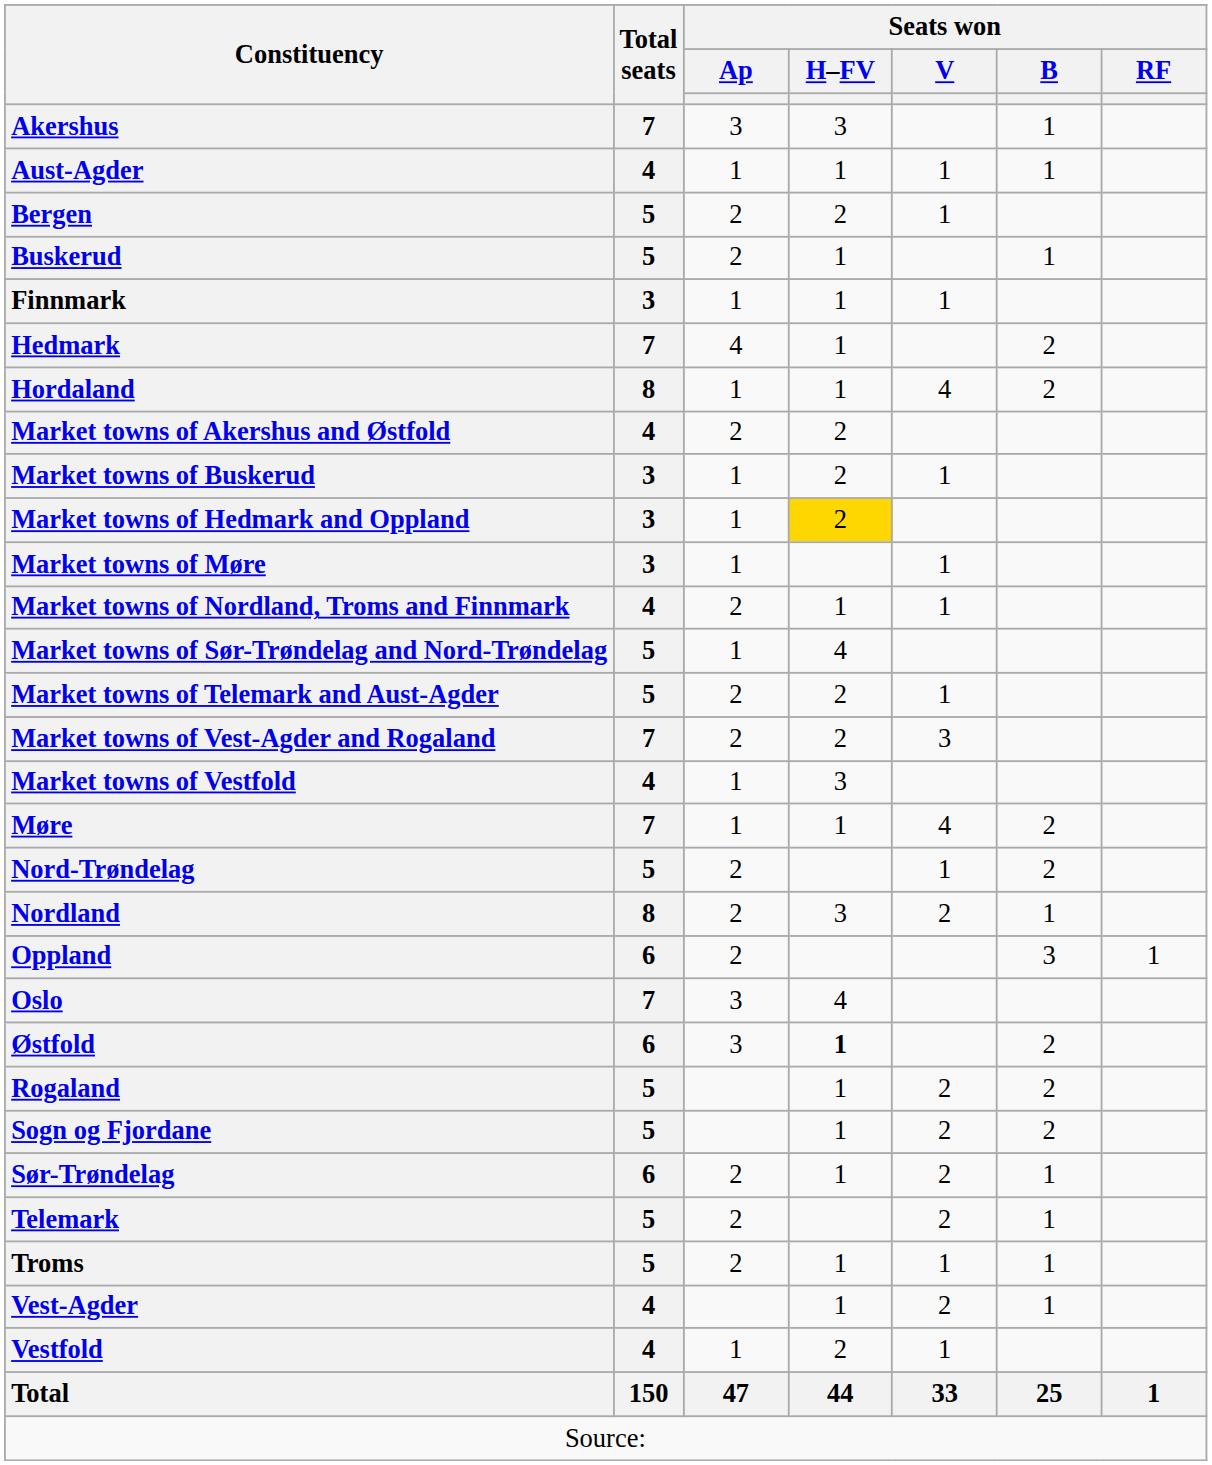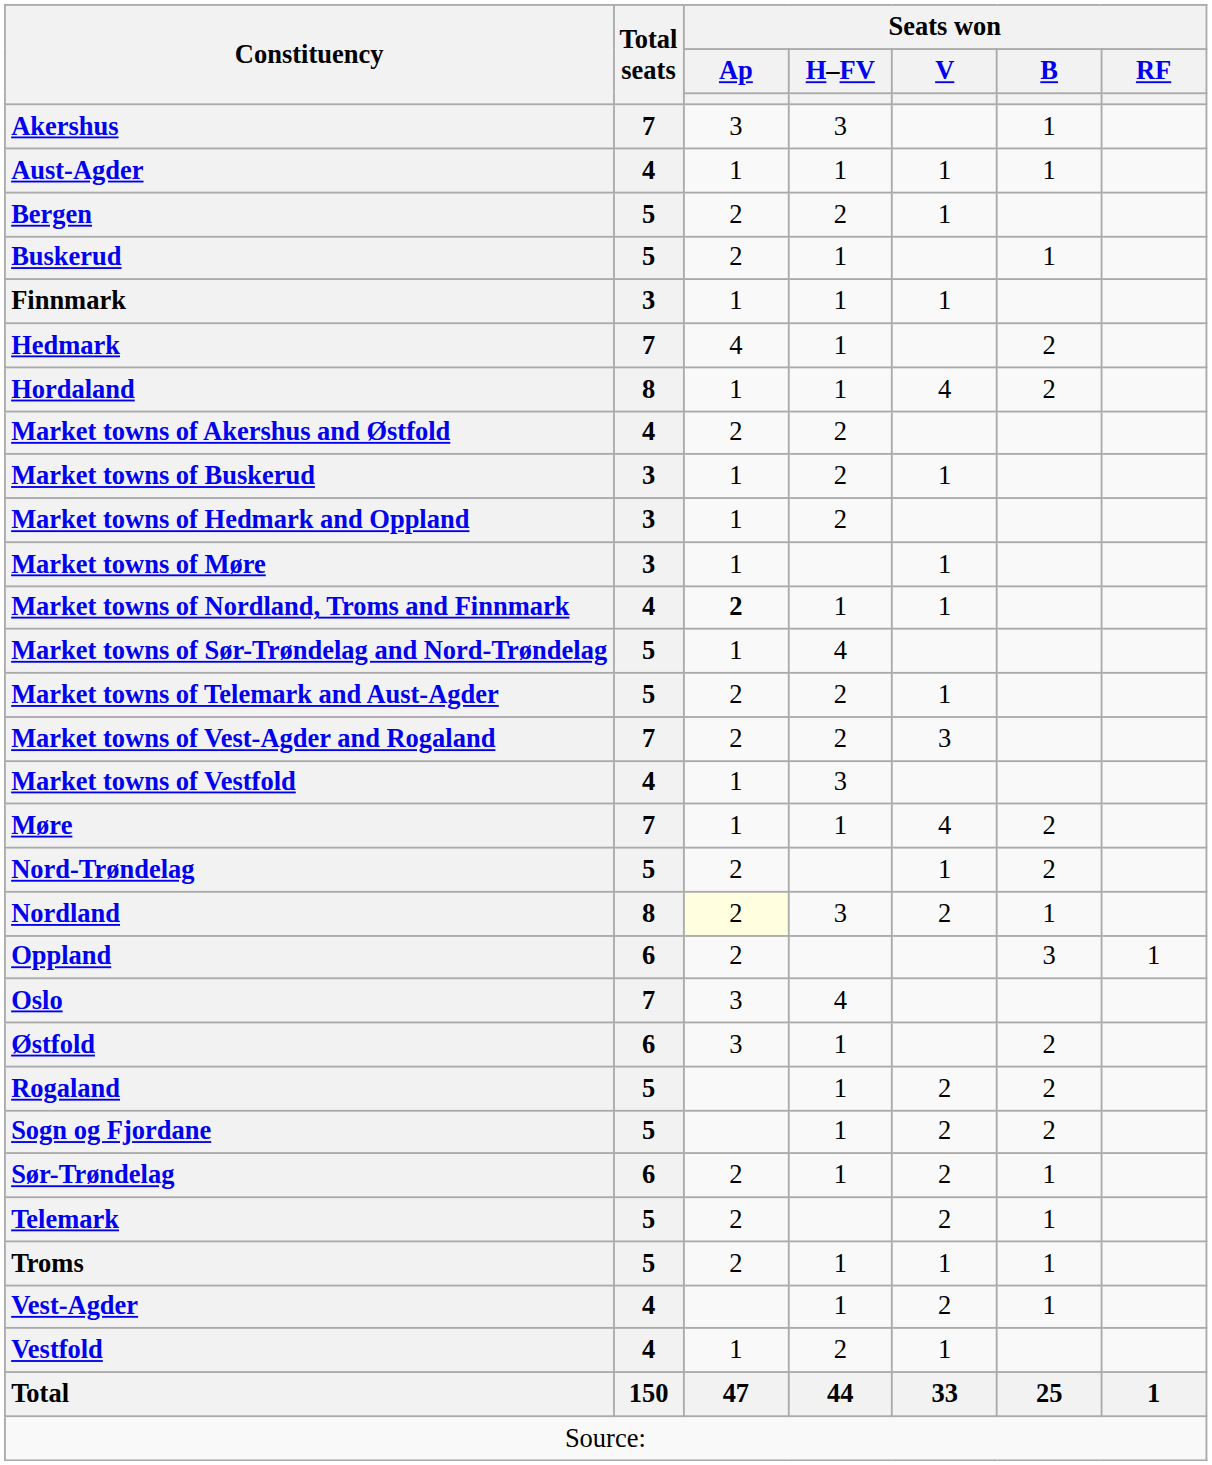(840, 519) gold background -> (840, 519) no background
(736, 607) normal -> (736, 607) bold
(736, 913) no background -> (736, 913) lightyellow background
(840, 1044) bold -> (840, 1044) normal
